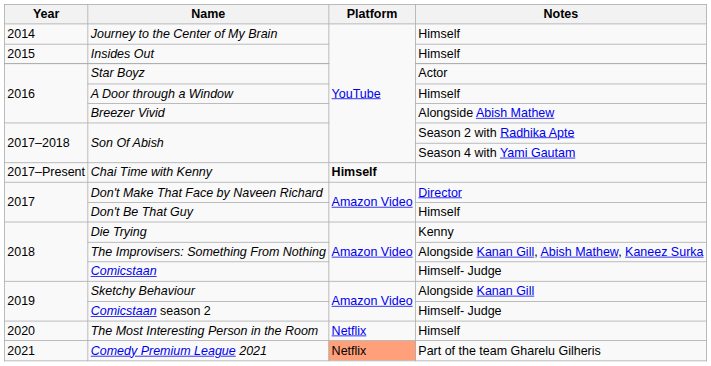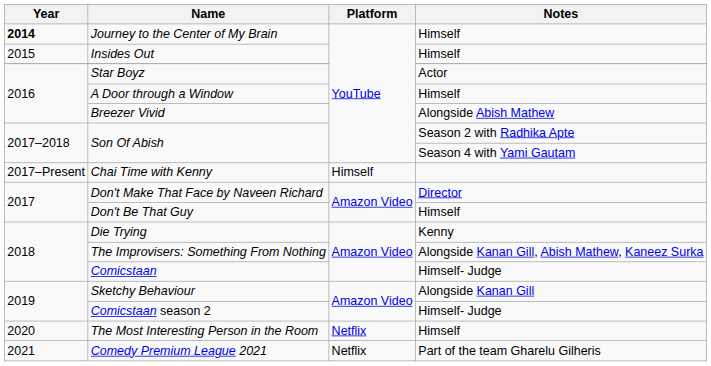(21, 34) normal -> (21, 34) bold
(354, 172) bold -> (352, 172) normal
(349, 350) lightsalmon background -> (349, 350) no background
